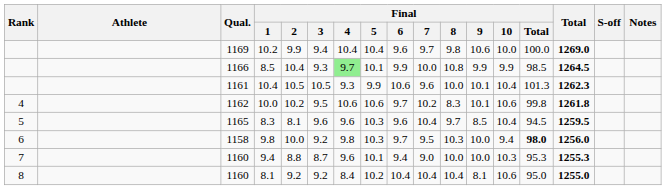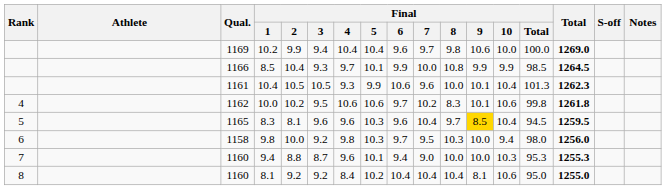(347, 67) lightgreen background -> (347, 67) no background
(480, 121) no background -> (480, 121) gold background
(537, 139) bold -> (537, 139) normal
